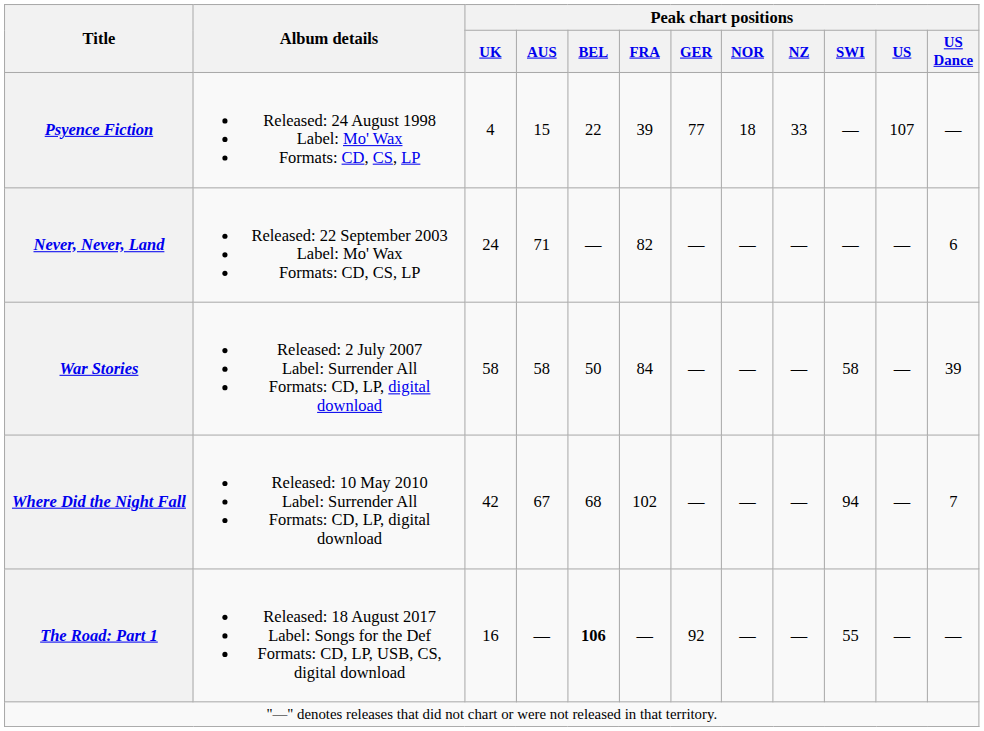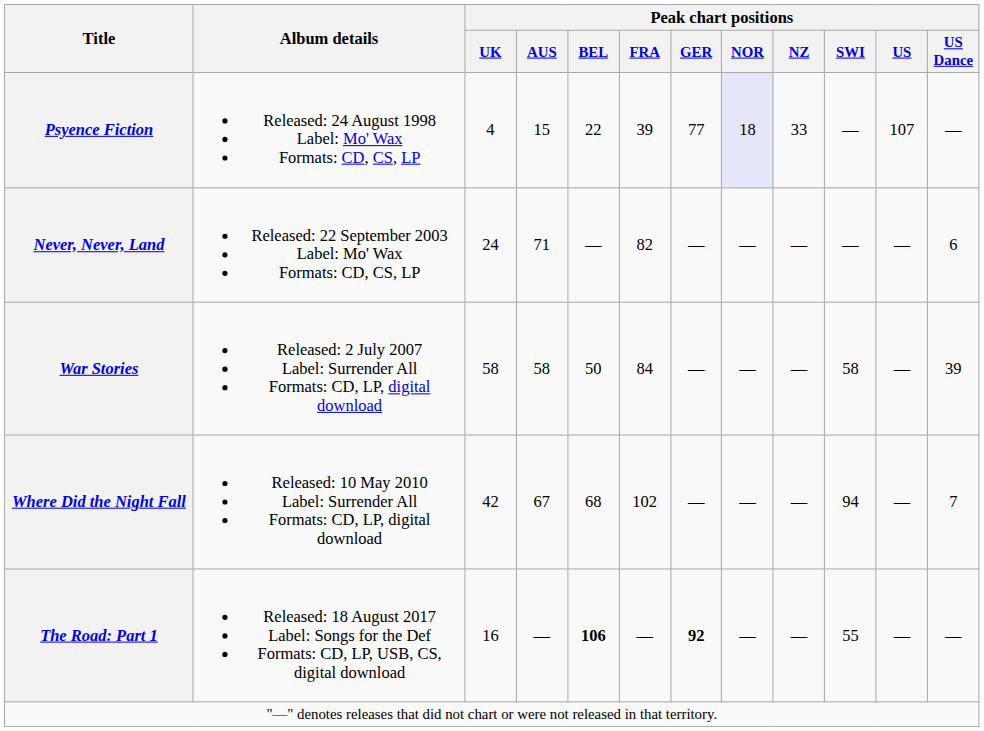(748, 129) no background -> (748, 129) lavender background
(696, 635) normal -> (696, 635) bold
